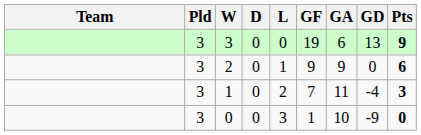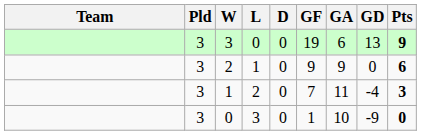columns swapped: (256, 17) <-> (283, 17)
